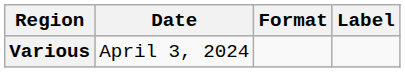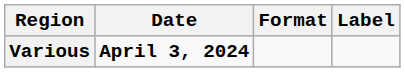(174, 52) normal -> (174, 52) bold
